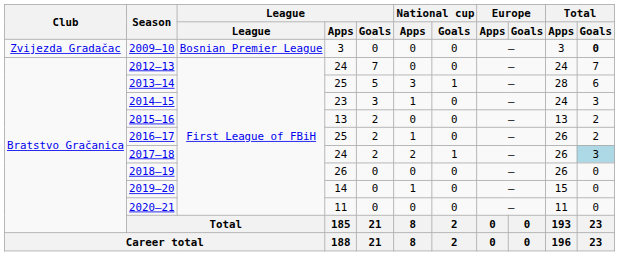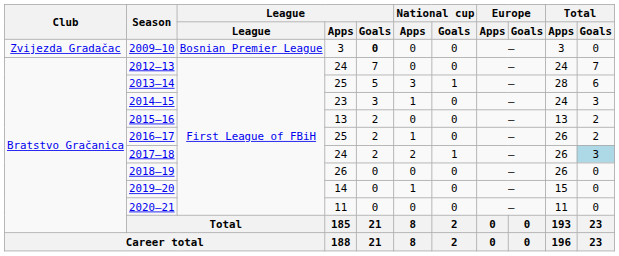(375, 48) normal -> (375, 48) bold
(596, 48) bold -> (596, 48) normal
